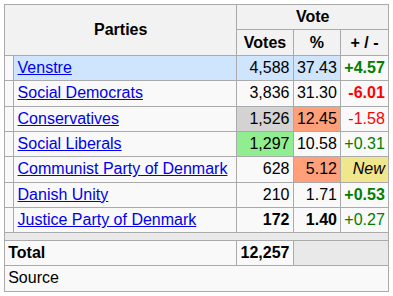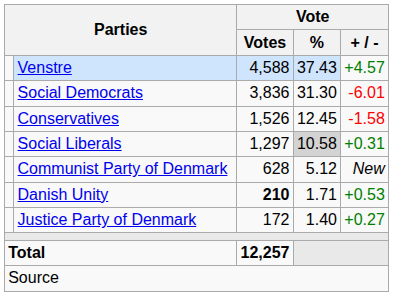(365, 67) bold -> (365, 67) normal
(367, 93) bold -> (367, 93) normal
(269, 118) lightgrey background -> (269, 118) no background
(317, 118) lightsalmon background -> (317, 118) no background
(269, 144) lightgreen background -> (269, 144) no background
(317, 144) no background -> (317, 144) lightgrey background
(321, 169) lightsalmon background -> (321, 169) no background
(369, 169) khaki background -> (369, 169) no background
(276, 194) normal -> (276, 194) bold
(365, 194) bold -> (365, 194) normal
(276, 220) bold -> (276, 220) normal
(321, 220) bold -> (321, 220) normal
